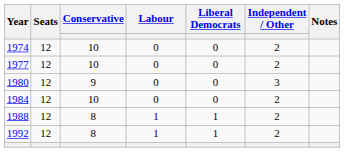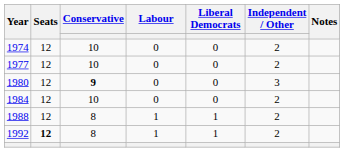(93, 82) normal -> (93, 82) bold
(46, 133) normal -> (46, 133) bold
